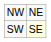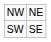(36, 29) lightyellow background -> (36, 29) no background
